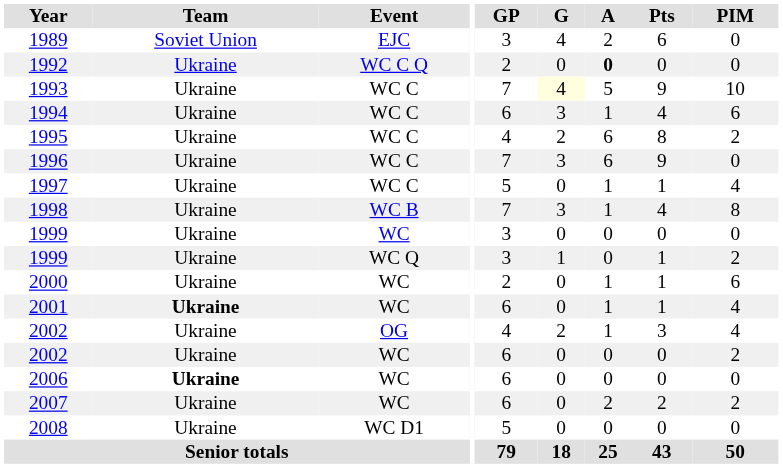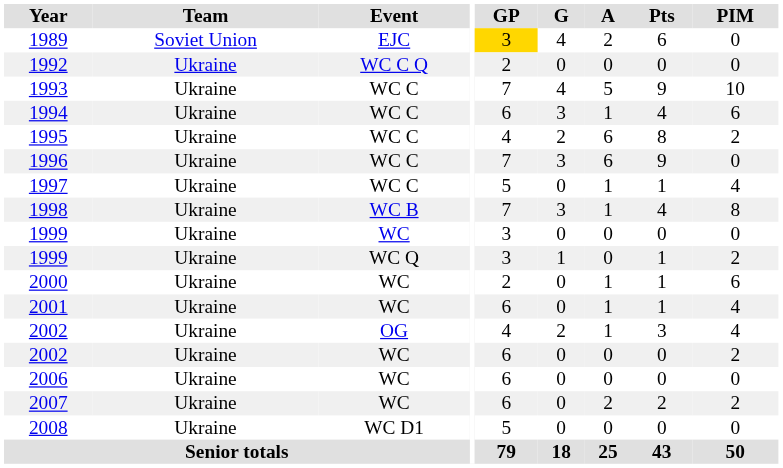(506, 40) no background -> (506, 40) gold background
(608, 64) bold -> (608, 64) normal
(561, 88) lightyellow background -> (561, 88) no background
(206, 306) bold -> (206, 306) normal
(206, 378) bold -> (206, 378) normal
